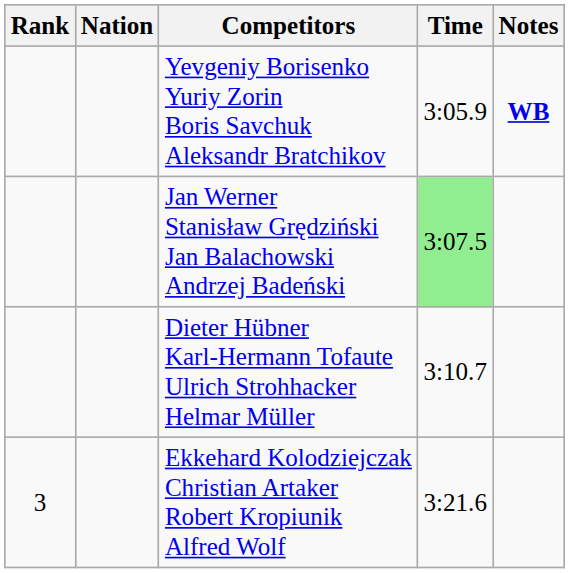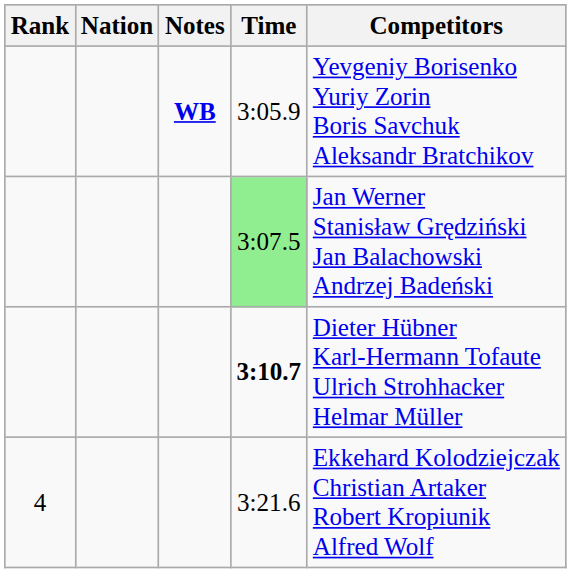columns swapped: (288, 25) <-> (529, 25)
(455, 372) normal -> (269, 372) bold
(40, 502) 3 -> (40, 502) 4
